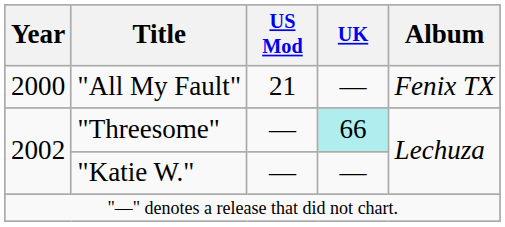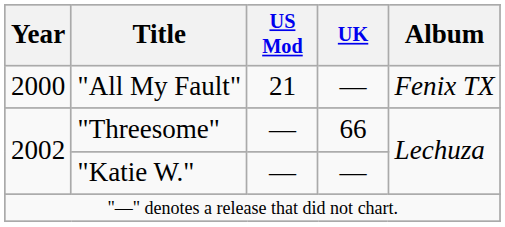(353, 129) paleturquoise background -> (353, 129) no background
